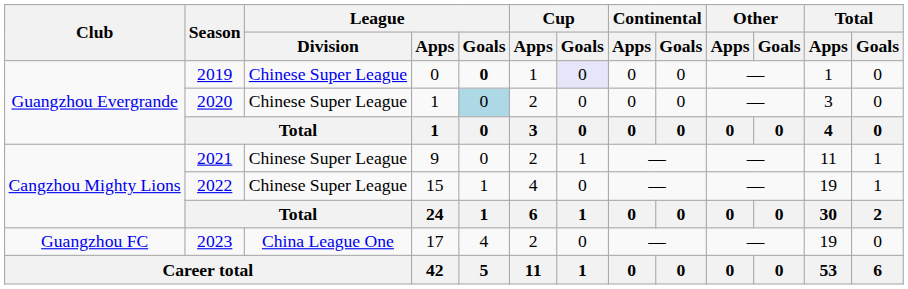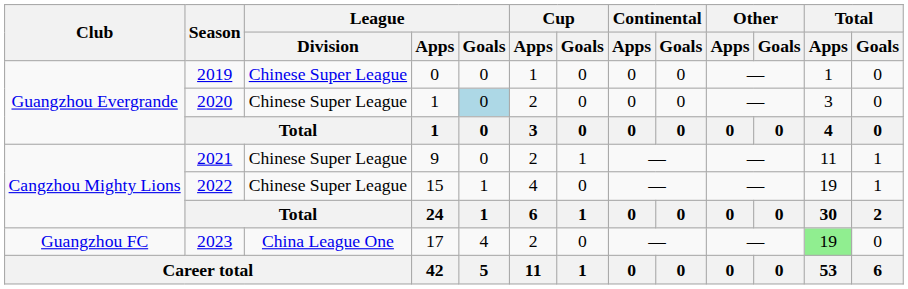(484, 74) bold -> (484, 74) normal
(582, 74) lavender background -> (582, 74) no background
(828, 241) no background -> (828, 241) lightgreen background
